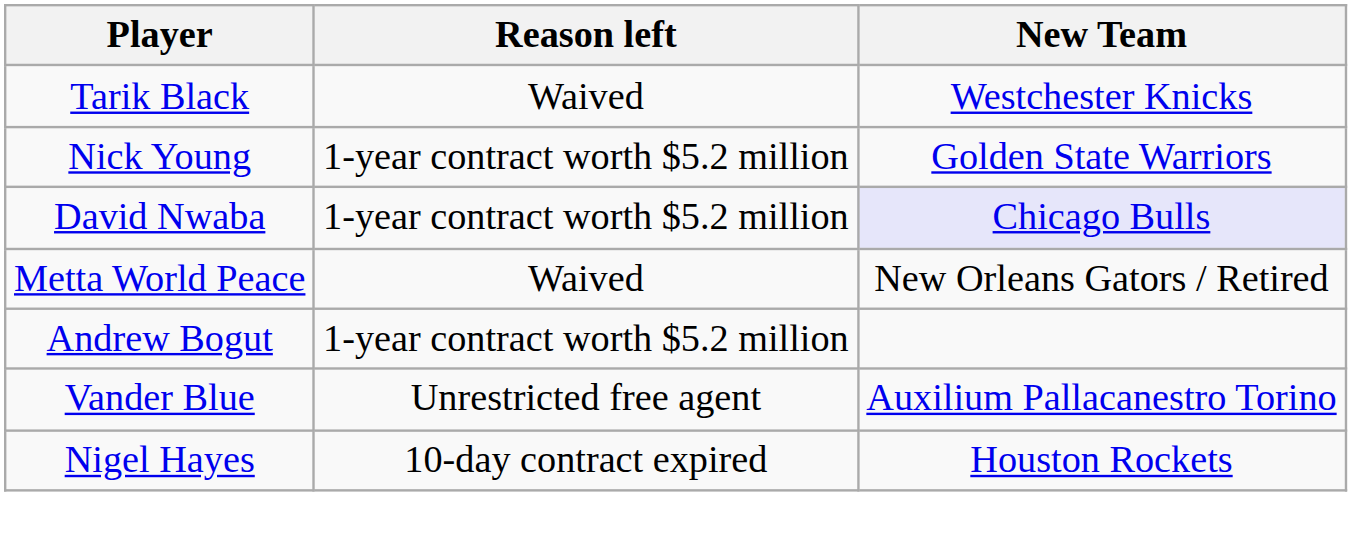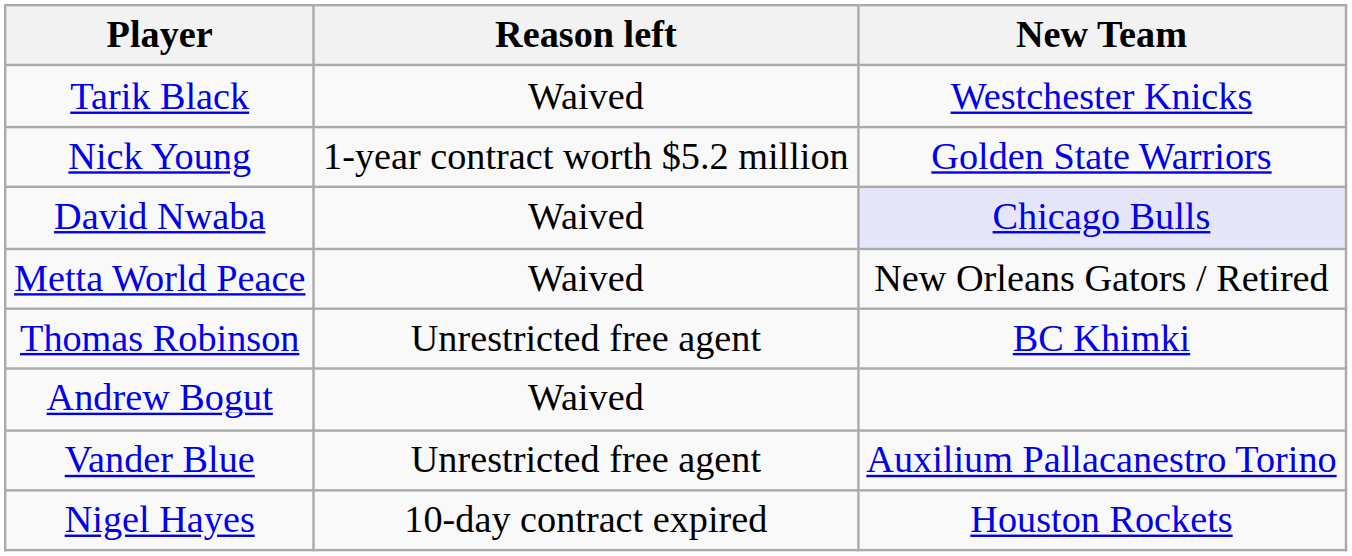(586, 216) 1-year contract worth $5.2 million -> (586, 216) Waived
+ row: (160, 338)
(586, 338) 1-year contract worth $5.2 million -> (586, 398) Waived
